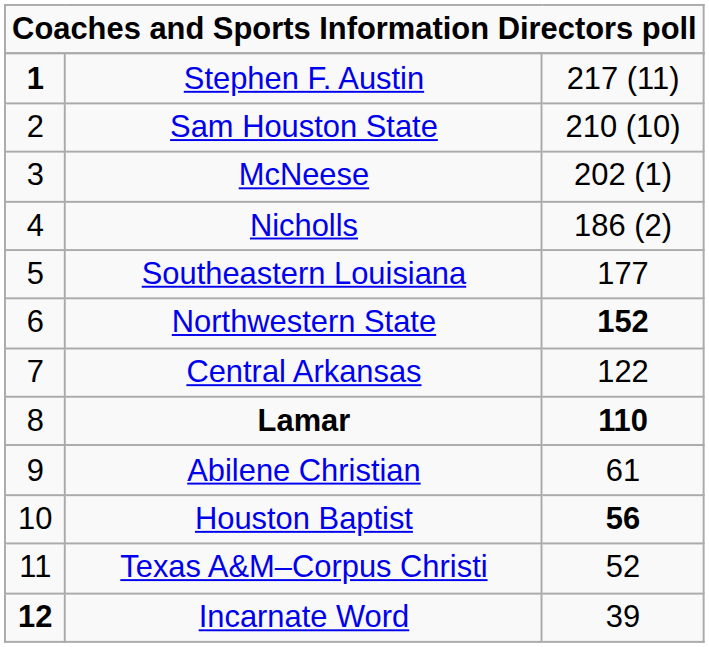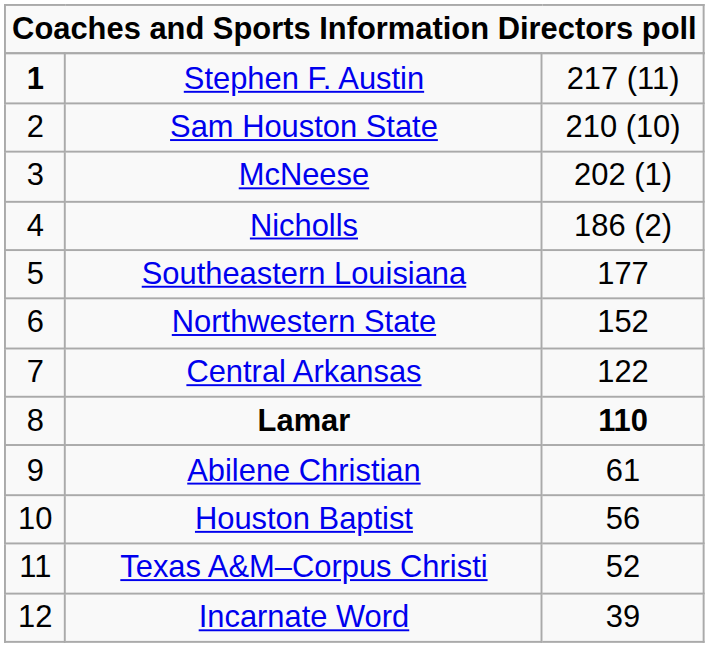(623, 322) bold -> (623, 322) normal
(623, 518) bold -> (623, 518) normal
(35, 616) bold -> (35, 616) normal
